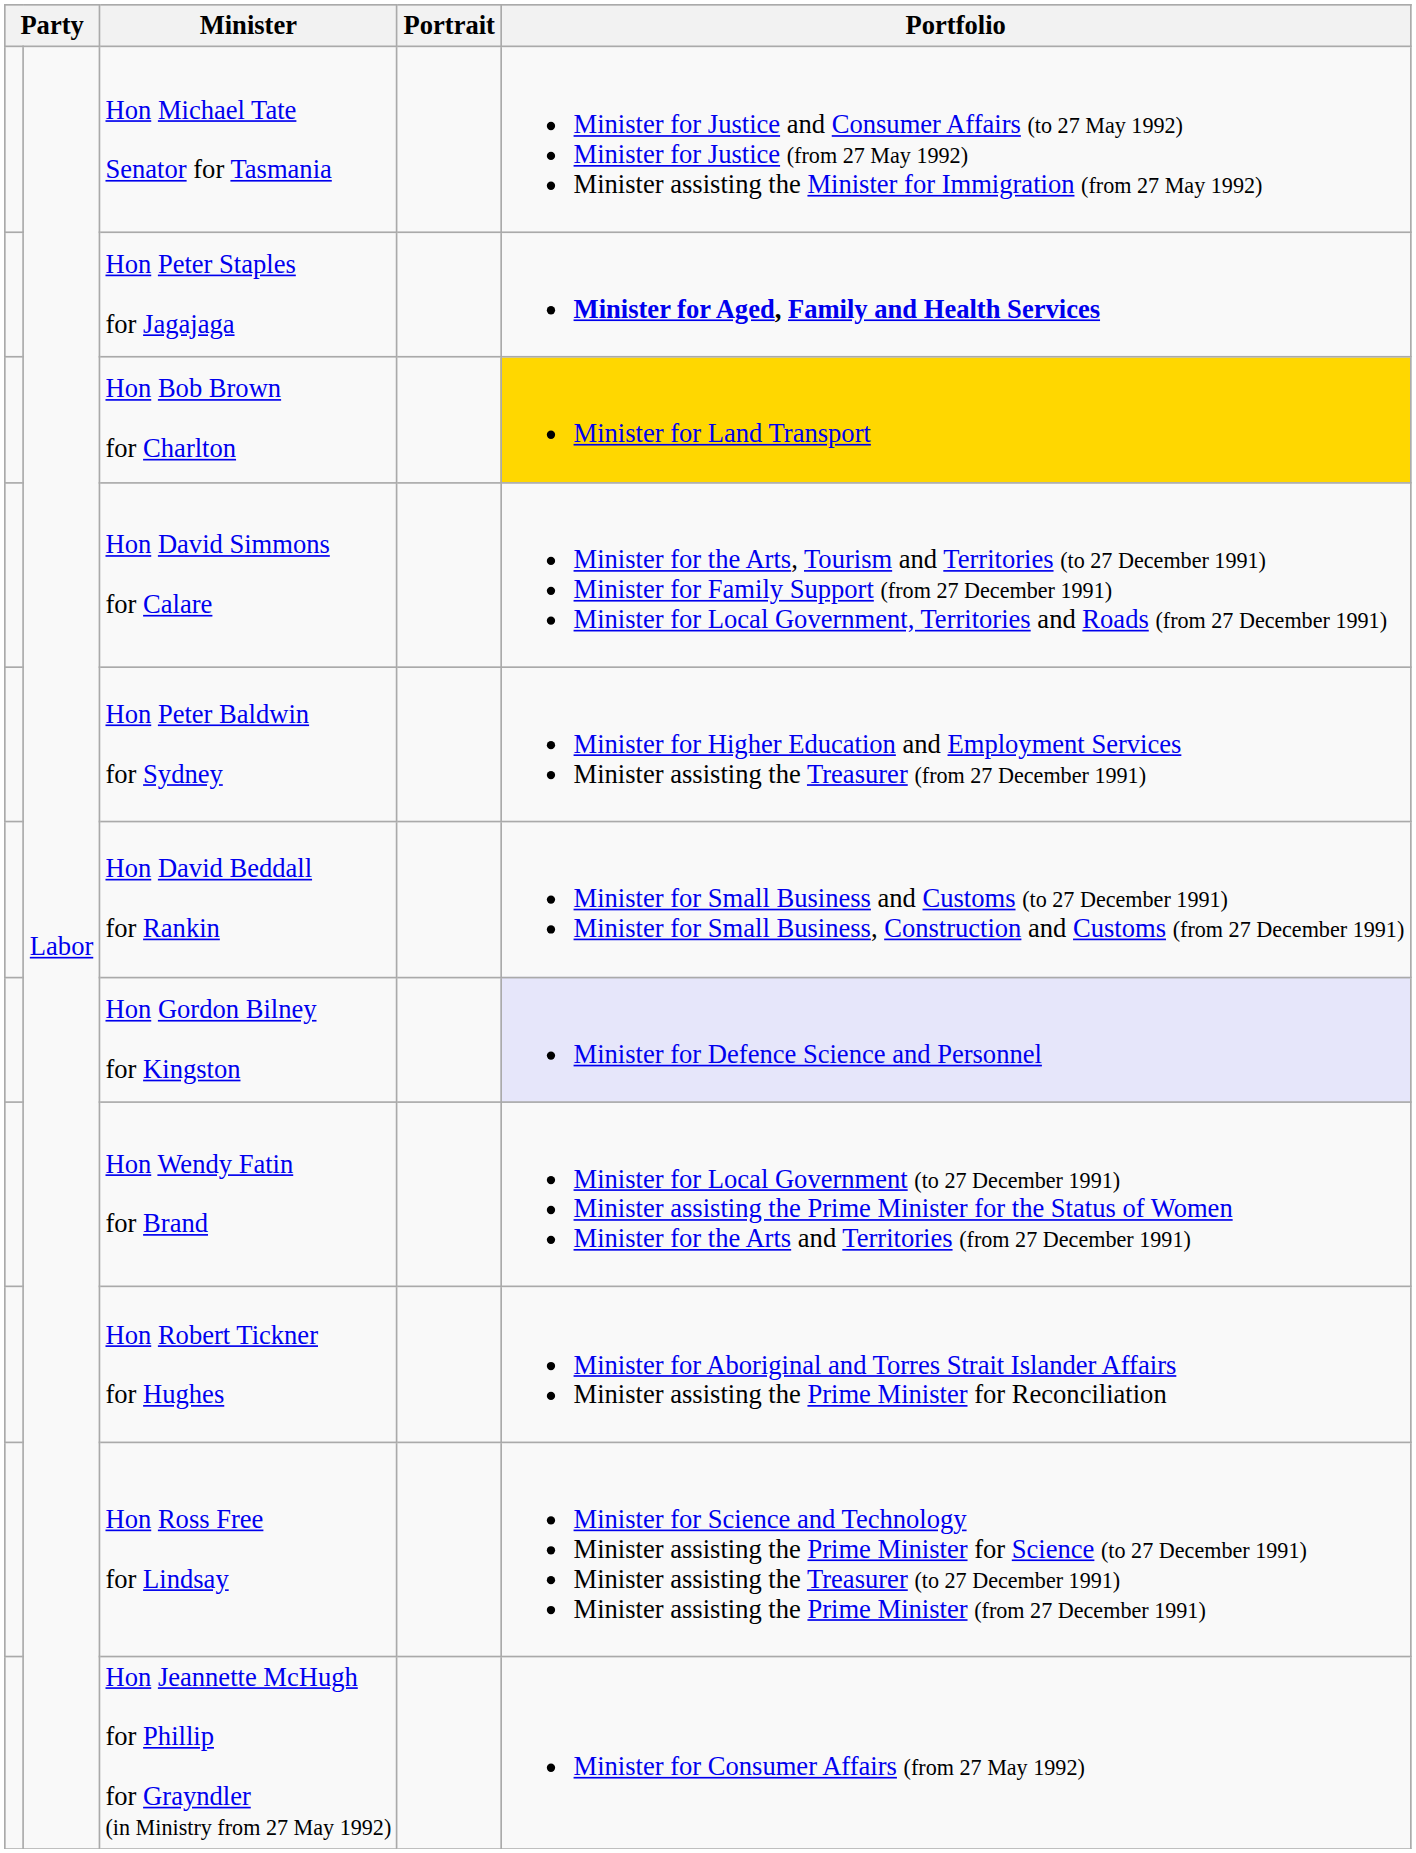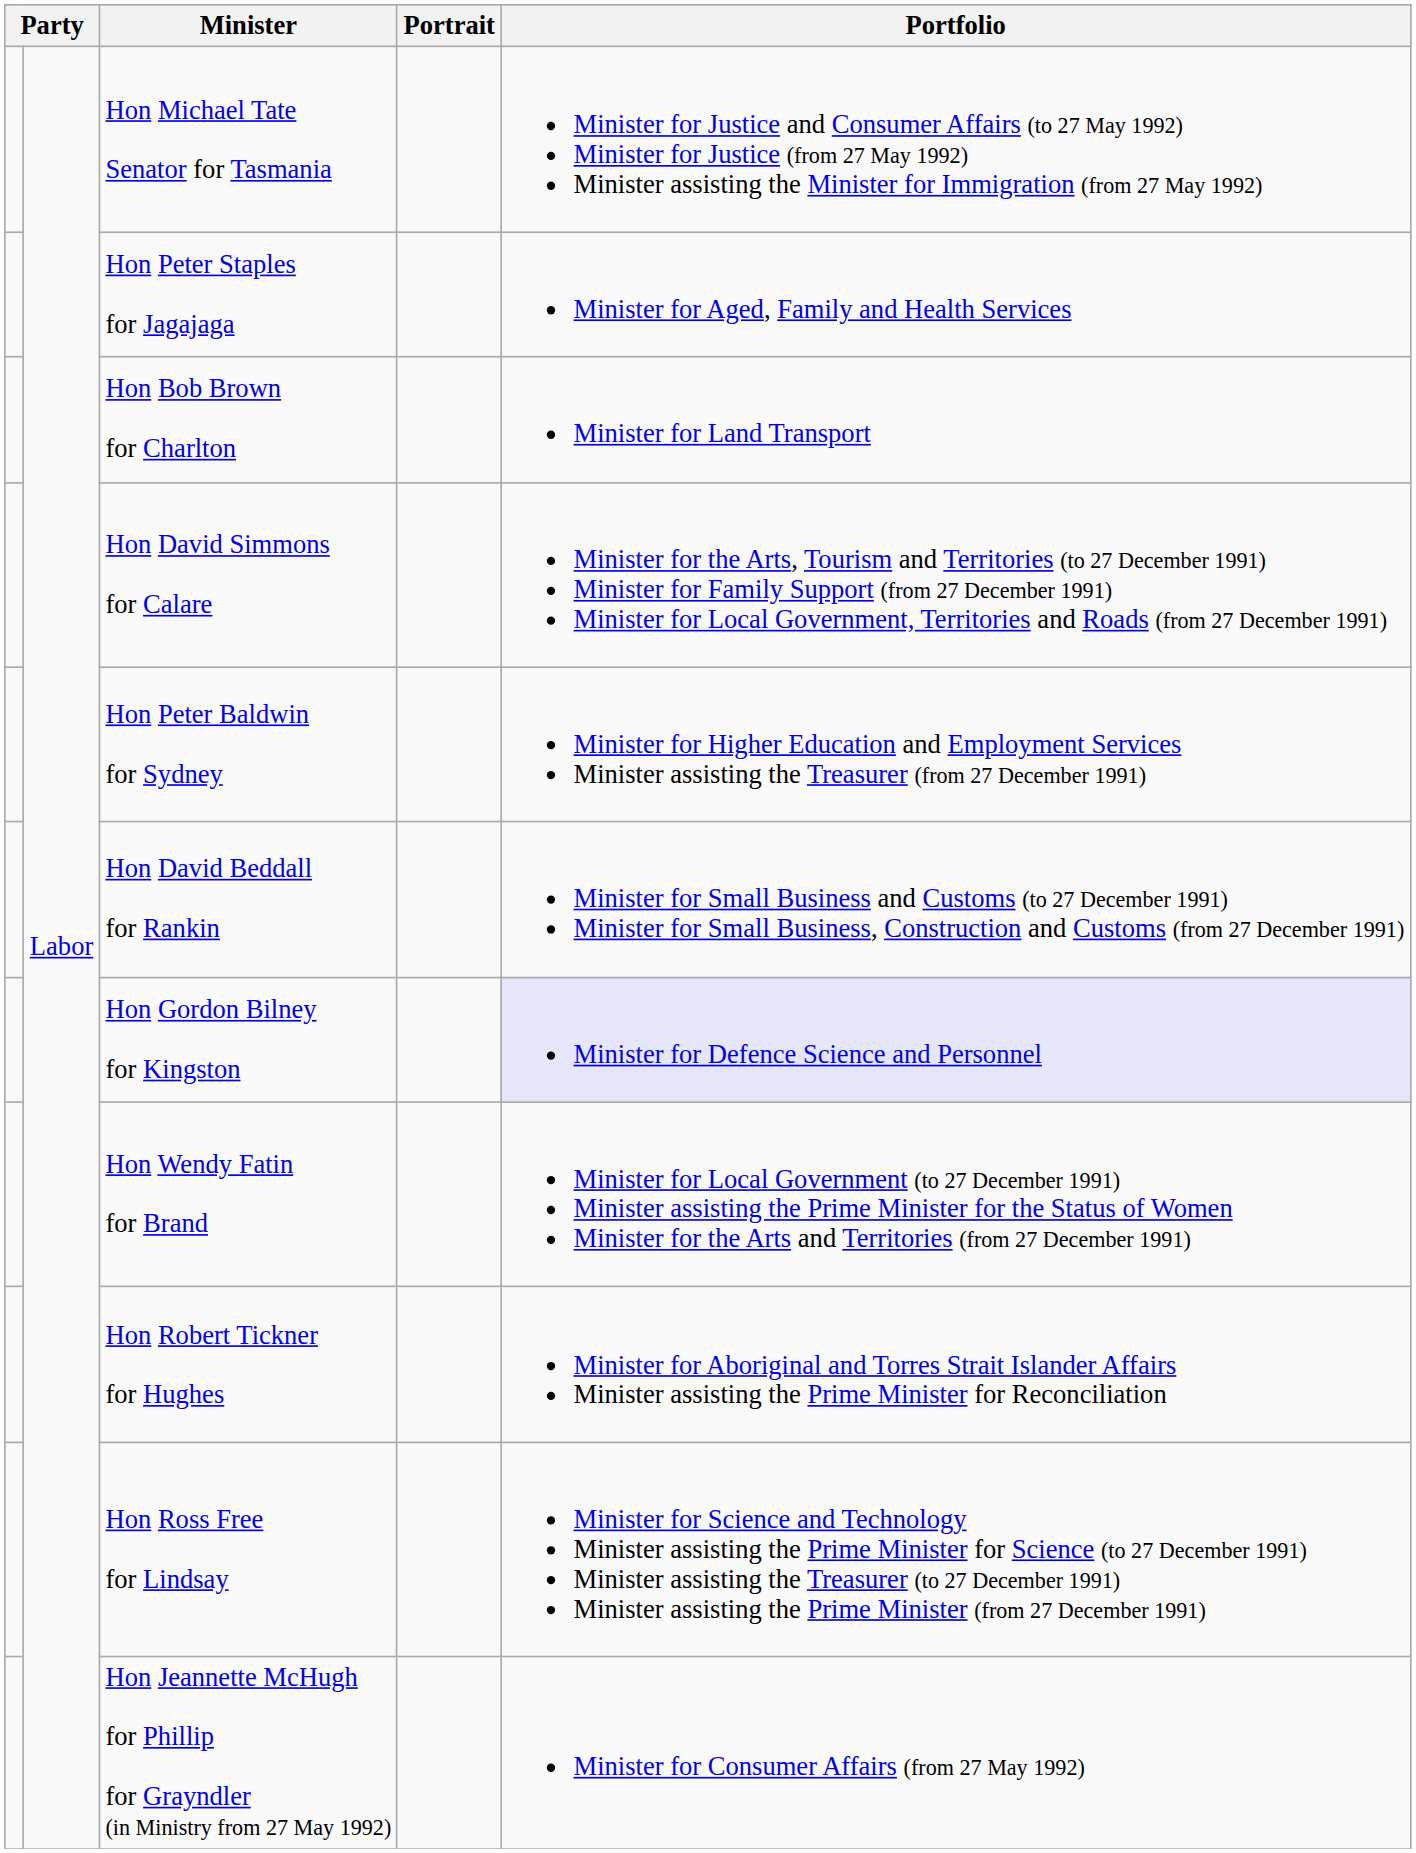(956, 309) bold -> (956, 309) normal
(956, 434) gold background -> (956, 434) no background
